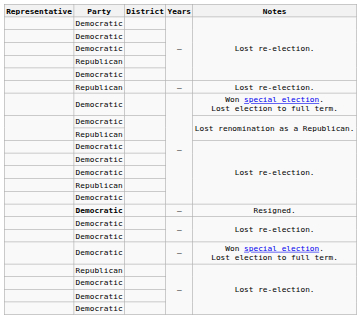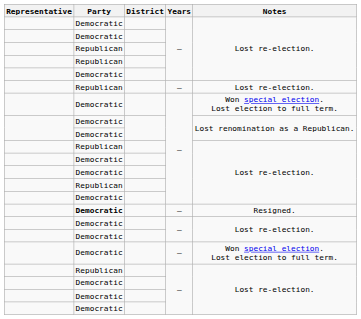(99, 49) Democratic -> (99, 49) Republican
(99, 134) Republican -> (99, 134) Democratic
(99, 147) Democratic -> (99, 147) Republican
